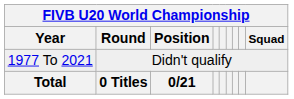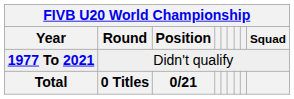(50, 60) normal -> (51, 60) bold
